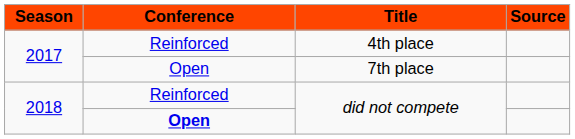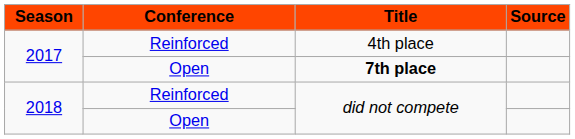(401, 69) normal -> (401, 69) bold
(189, 120) bold -> (189, 120) normal
